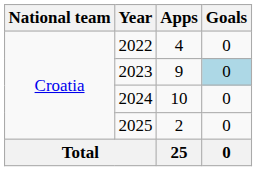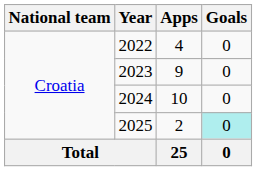(226, 71) lightblue background -> (226, 71) no background
(226, 125) no background -> (226, 125) paleturquoise background
